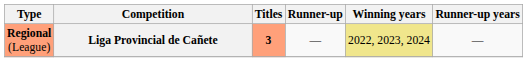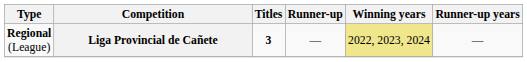(29, 40) lightsalmon background -> (29, 40) no background
(269, 40) lightsalmon background -> (269, 40) no background
